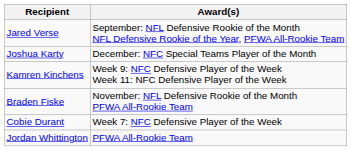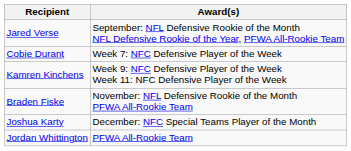rows swapped: (35, 122) <-> (35, 54)
